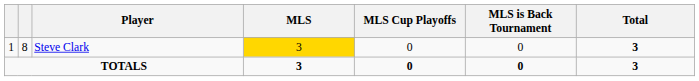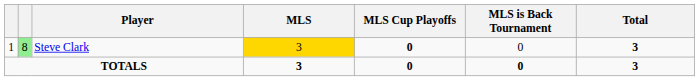(25, 47) no background -> (25, 47) lightgreen background
(410, 47) normal -> (410, 47) bold
